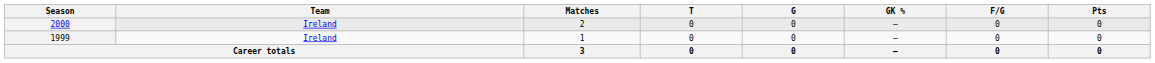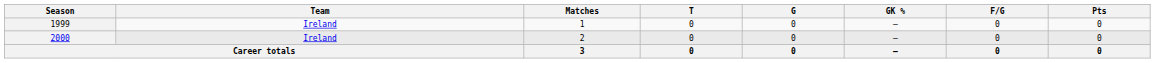rows swapped: (60, 37) <-> (60, 24)
